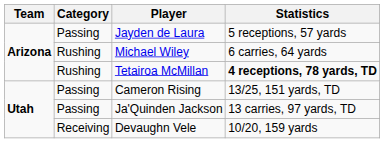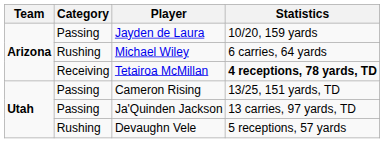(287, 33) 5 receptions, 57 yards -> (273, 33) 10/20, 159 yards
(79, 71) Rushing -> (83, 71) Receiving
(83, 128) Receiving -> (79, 128) Rushing
(273, 128) 10/20, 159 yards -> (287, 128) 5 receptions, 57 yards
